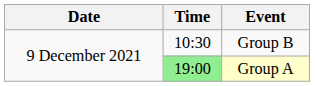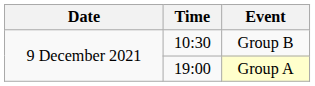(192, 68) lightgreen background -> (192, 68) no background
